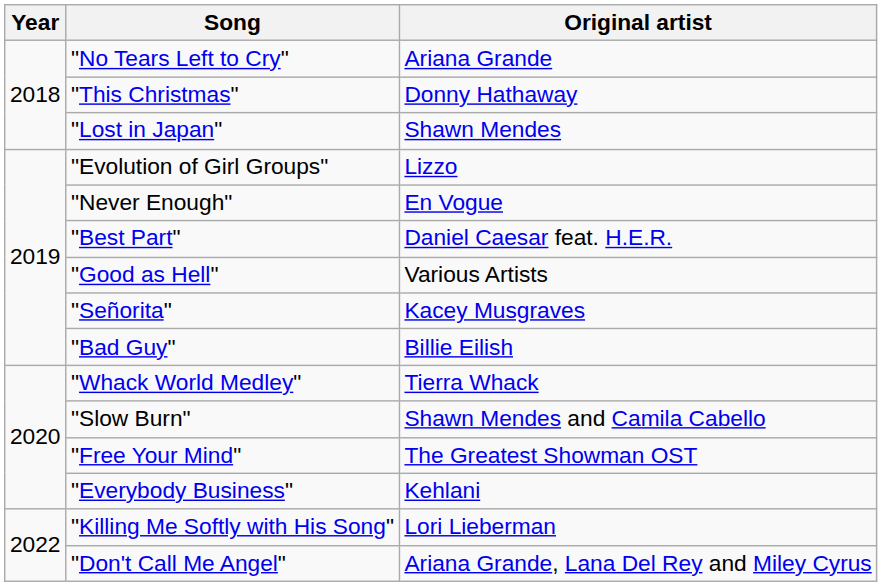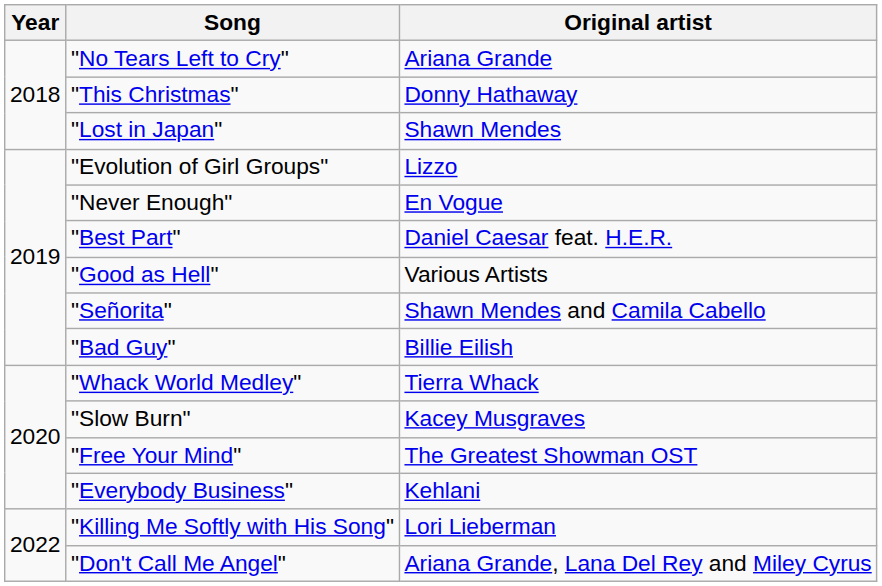(495, 310) Kacey Musgraves -> (585, 310) Shawn Mendes and Camila Cabello
(585, 418) Shawn Mendes and Camila Cabello -> (495, 418) Kacey Musgraves
